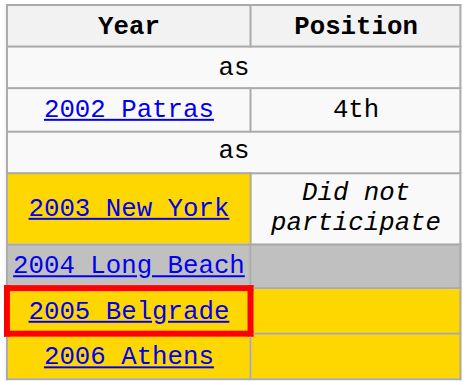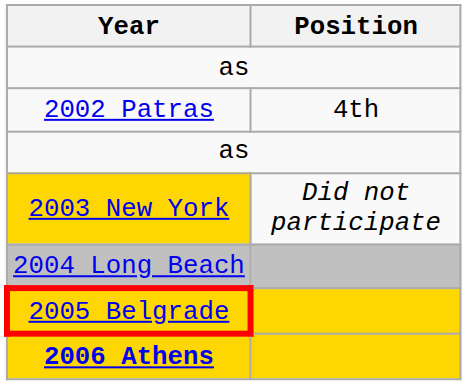(129, 357) normal -> (129, 357) bold
